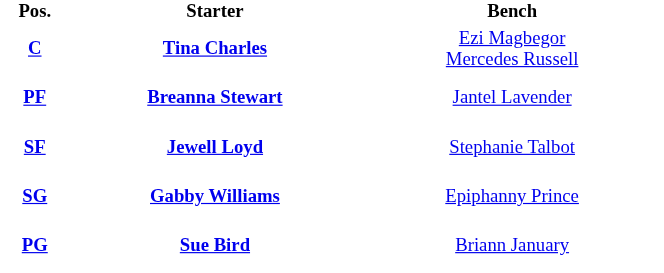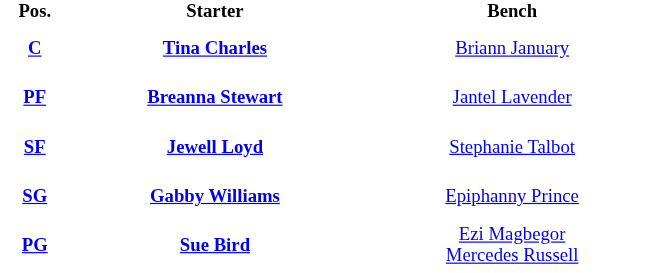(512, 48) Ezi Magbegor Mercedes Russell -> (512, 48) Briann January
(512, 244) Briann January -> (512, 244) Ezi Magbegor Mercedes Russell
